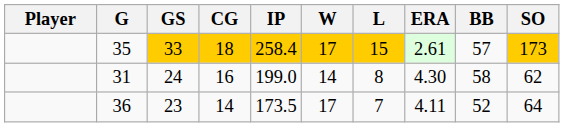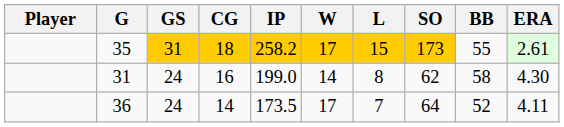columns swapped: (430, 19) <-> (533, 19)
(173, 48) 33 -> (173, 48) 31
(276, 48) 258.4 -> (276, 48) 258.2
(482, 48) 57 -> (482, 48) 55
(173, 106) 23 -> (173, 106) 24
